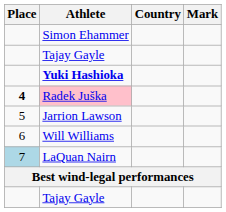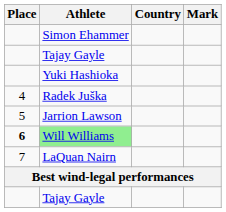(83, 75) bold -> (80, 75) normal
(22, 95) bold -> (22, 95) normal
(75, 95) pink background -> (75, 95) no background
(22, 136) normal -> (22, 136) bold
(78, 136) no background -> (78, 136) lightgreen background
(22, 156) lightblue background -> (22, 156) no background
